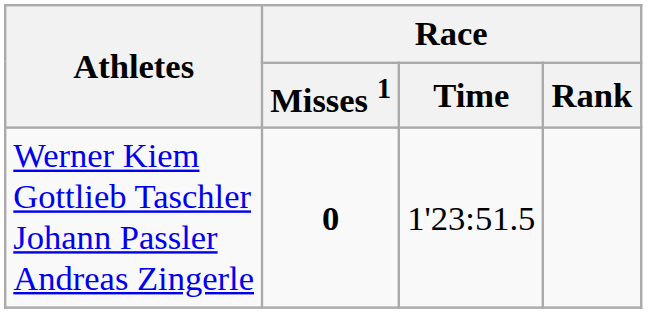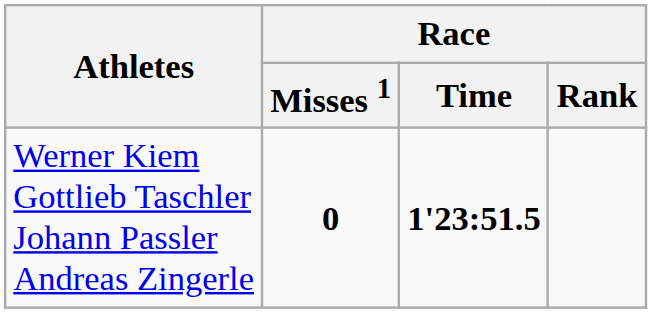(471, 217) normal -> (474, 217) bold
